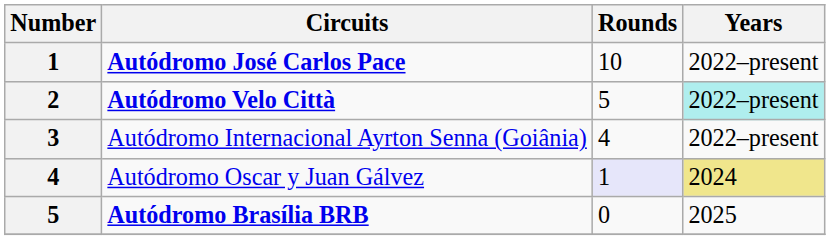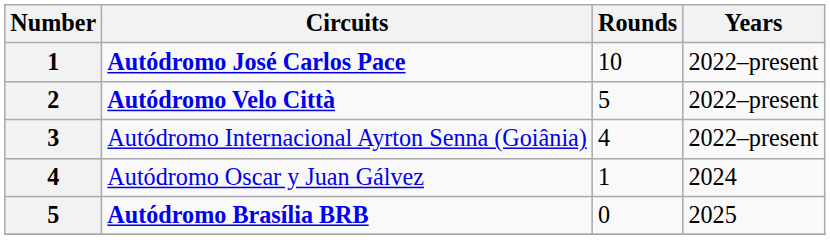(753, 100) paleturquoise background -> (753, 100) no background
(604, 176) lavender background -> (604, 176) no background
(713, 176) khaki background -> (713, 176) no background
